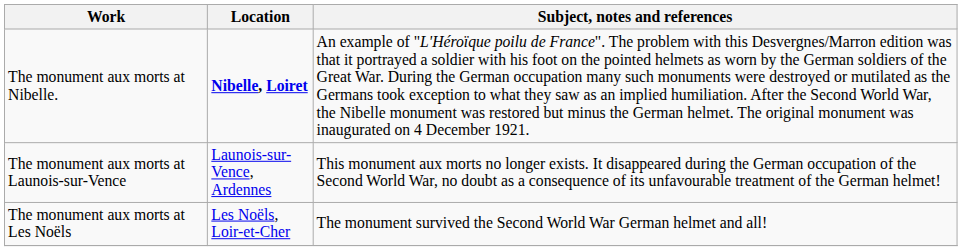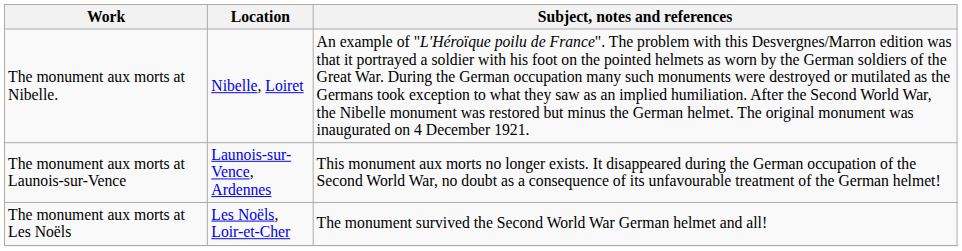(260, 85) bold -> (257, 85) normal
